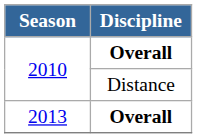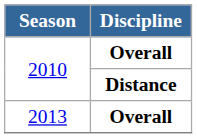(141, 84) normal -> (141, 84) bold
